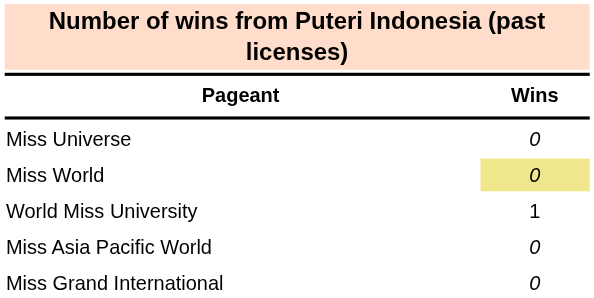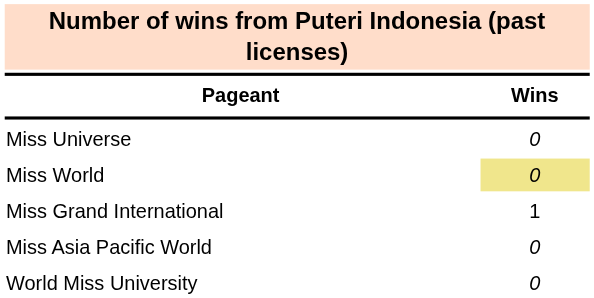(102, 211) World Miss University -> (115, 211) Miss Grand International
(115, 283) Miss Grand International -> (102, 283) World Miss University
